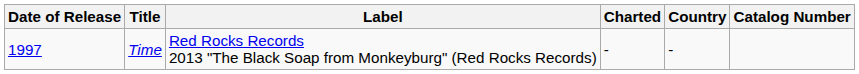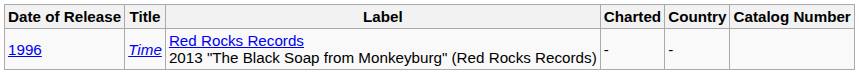(25, 49) 1997 -> (25, 49) 1996
